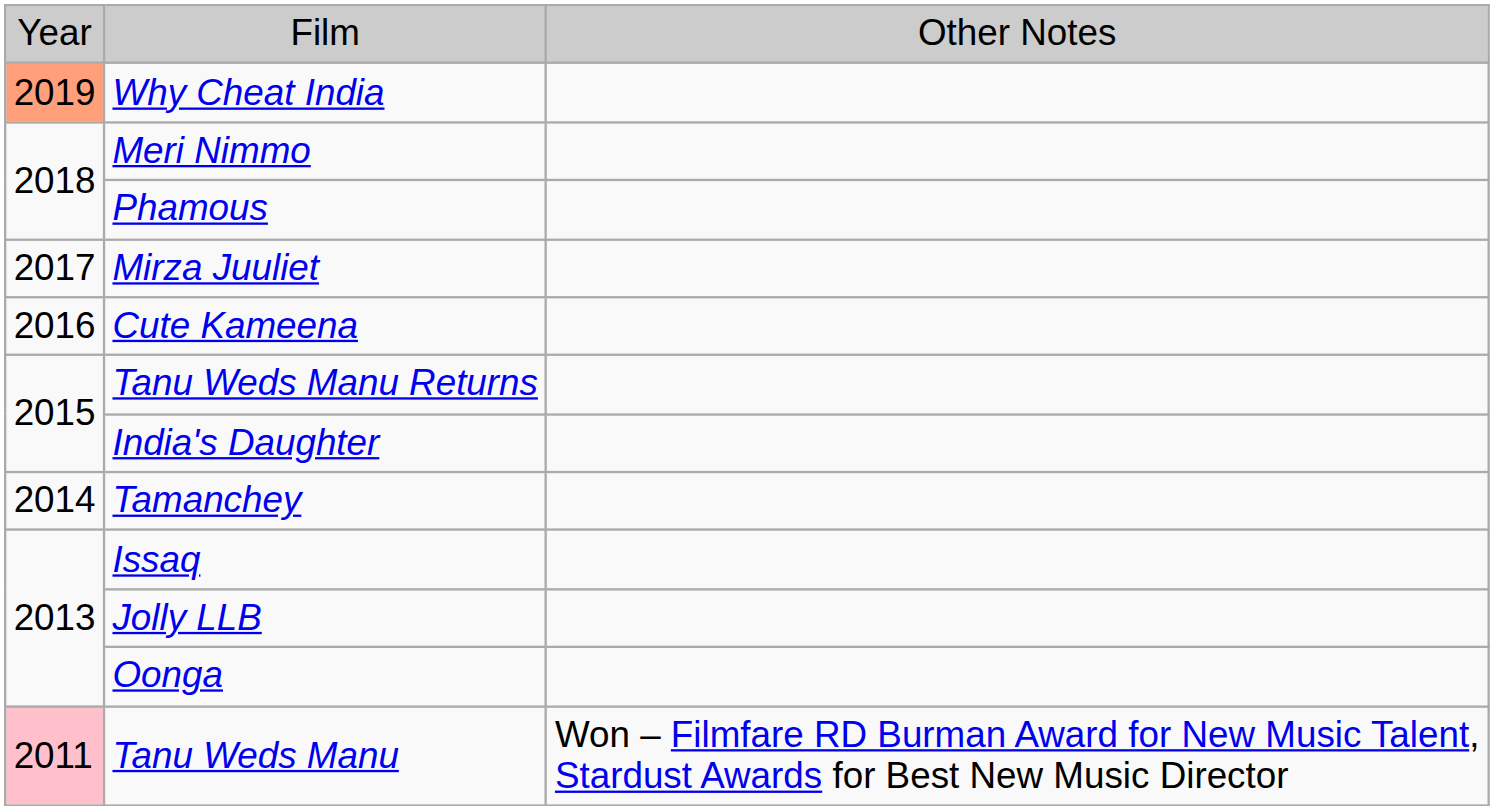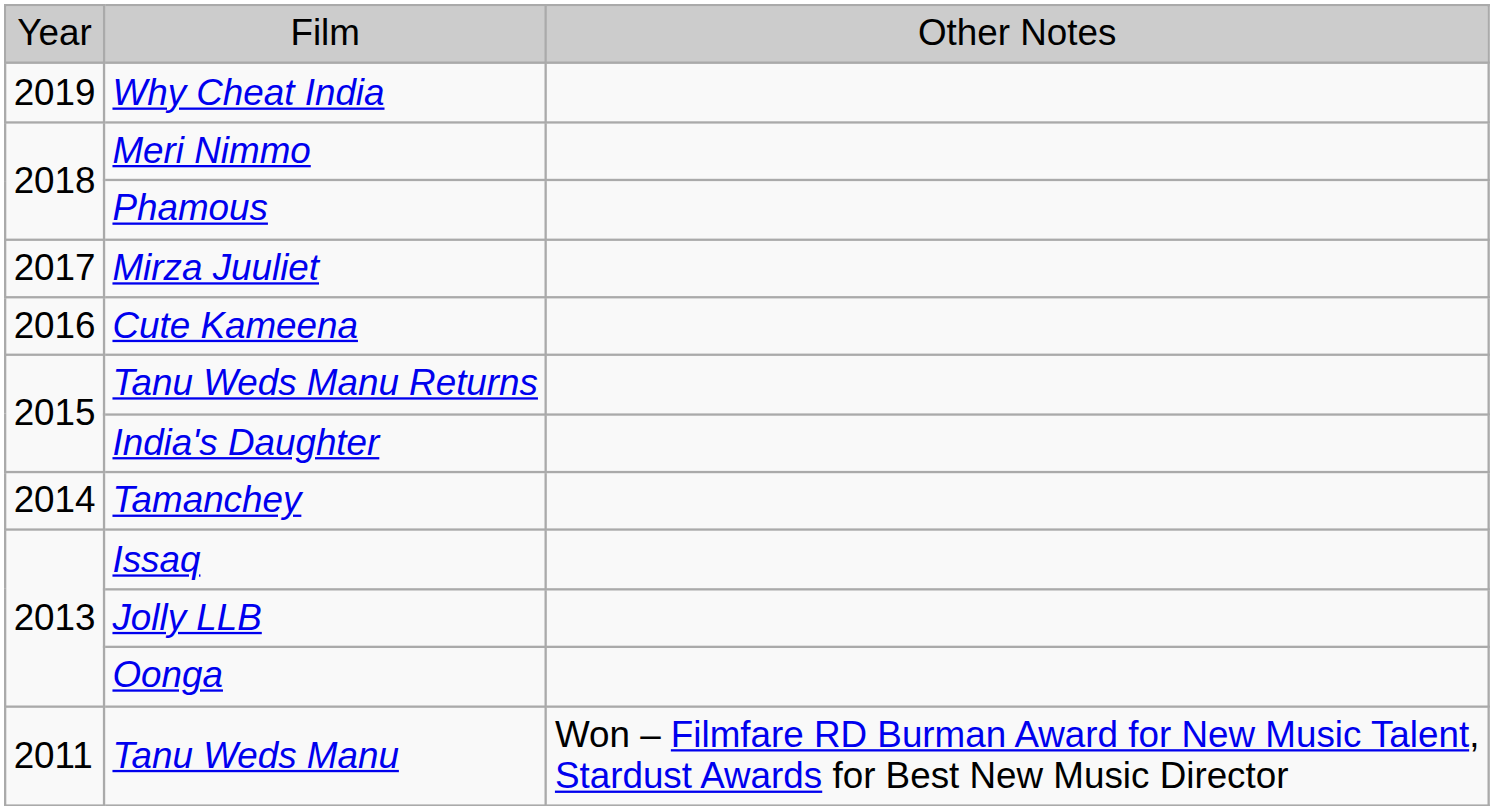(55, 92) lightsalmon background -> (55, 92) no background
(53, 754) pink background -> (53, 754) no background
